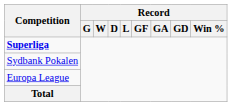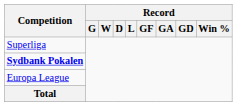(28, 45) bold -> (26, 45) normal
(42, 61) normal -> (45, 61) bold
